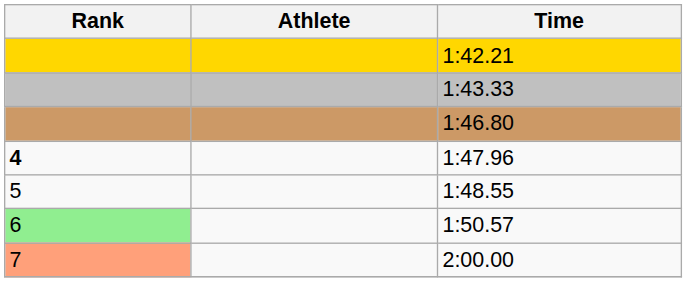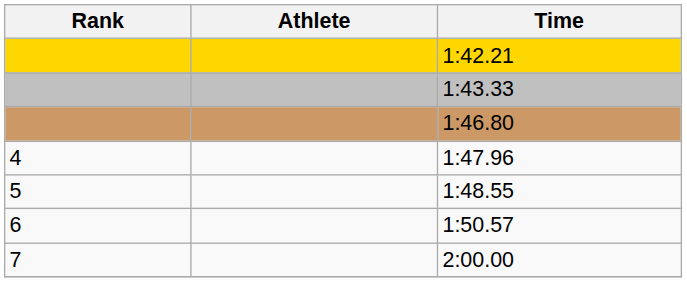(16, 157) bold -> (16, 157) normal
(16, 225) lightgreen background -> (16, 225) no background
(16, 259) lightsalmon background -> (16, 259) no background
